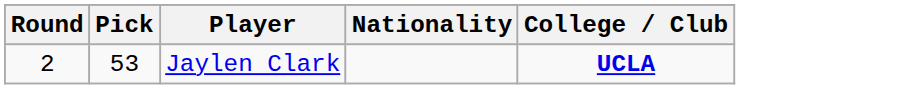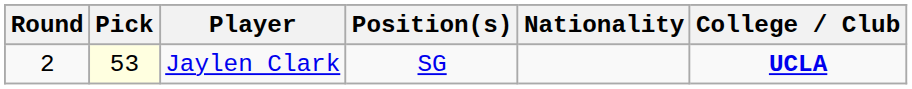+ column: (432, 25)
(124, 64) no background -> (124, 64) lightyellow background
